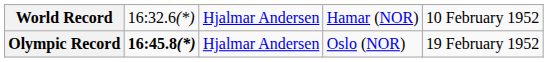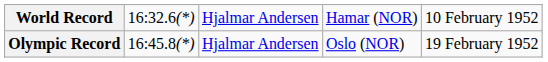(162, 44) bold -> (161, 44) normal
